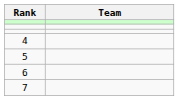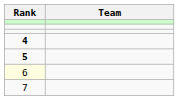(25, 41) normal -> (25, 41) bold
(25, 57) normal -> (25, 57) bold
(25, 72) no background -> (25, 72) lightyellow background
